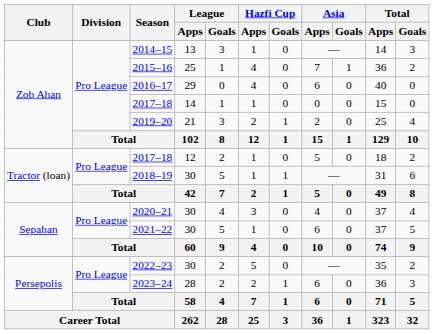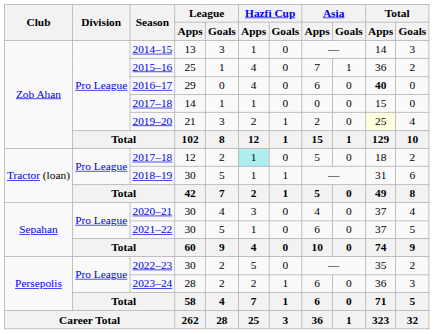(381, 85) normal -> (381, 85) bold
(381, 121) no background -> (381, 121) lightyellow background
(254, 157) no background -> (254, 157) paleturquoise background
